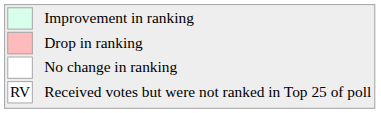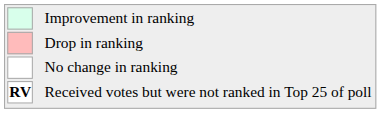(20, 92) normal -> (20, 92) bold
